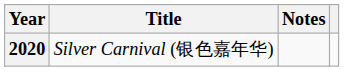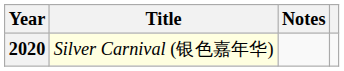(164, 49) no background -> (164, 49) lightyellow background
